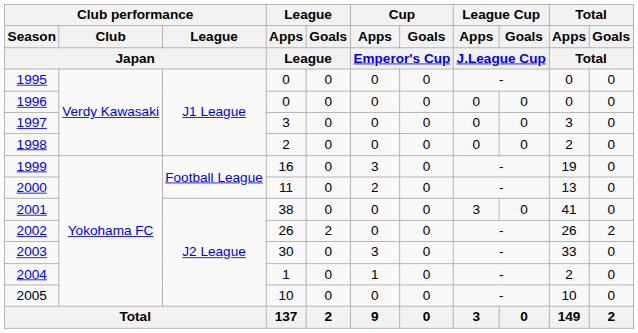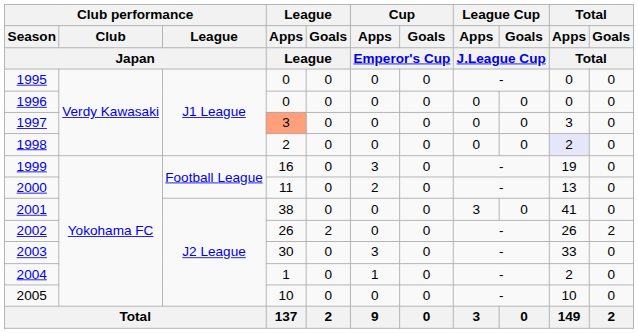(286, 123) no background -> (286, 123) lightsalmon background
(569, 144) no background -> (569, 144) lavender background
